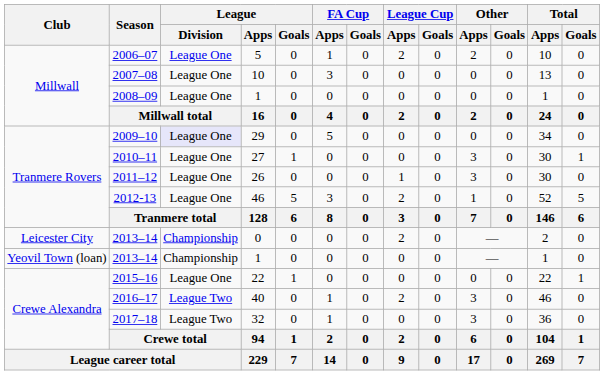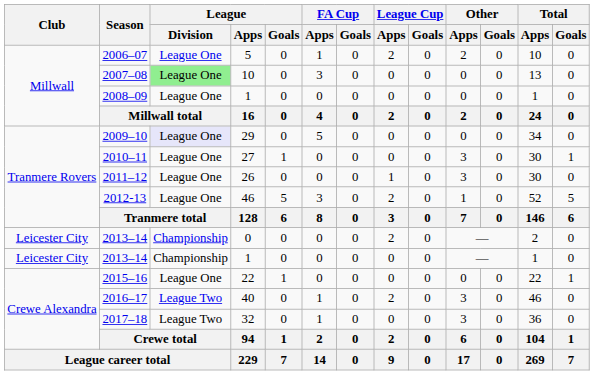(201, 75) no background -> (190, 75) lightgreen background
(57, 258) Yeovil Town (loan) -> (52, 258) Leicester City
